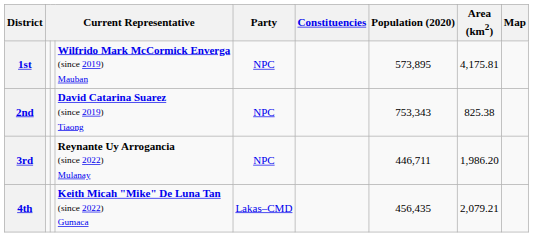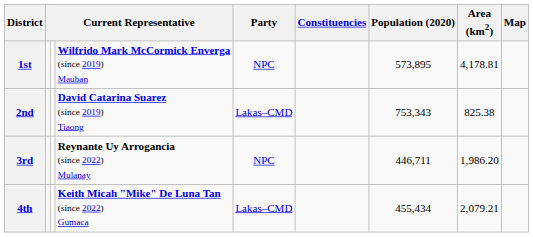(479, 64) 4,175.81 -> (479, 64) 4,178.81
(264, 112) NPC -> (264, 112) Lakas–CMD
(413, 208) 456,435 -> (413, 208) 455,434
